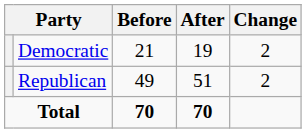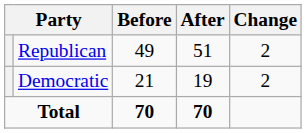rows swapped: (62, 81) <-> (63, 50)
